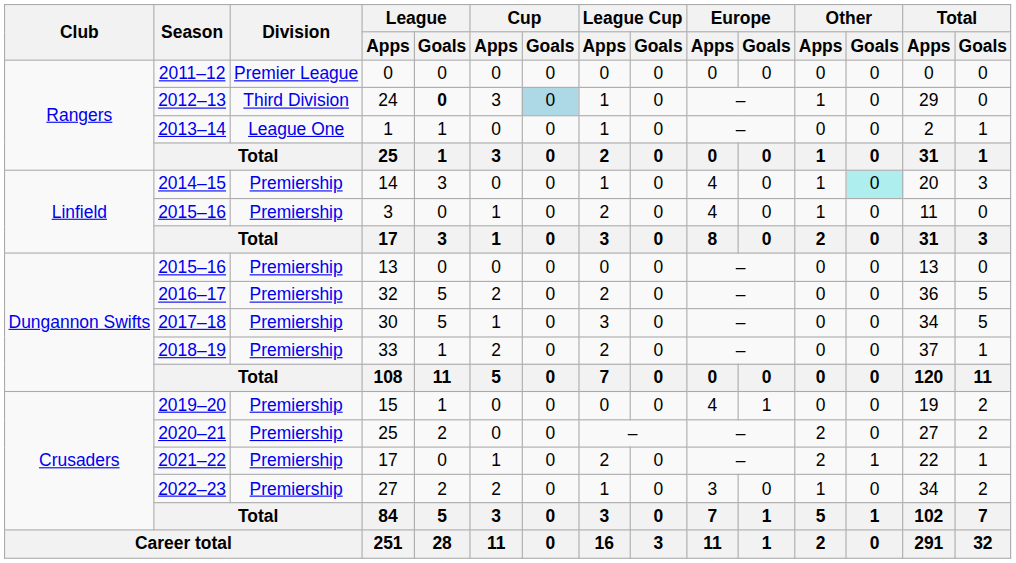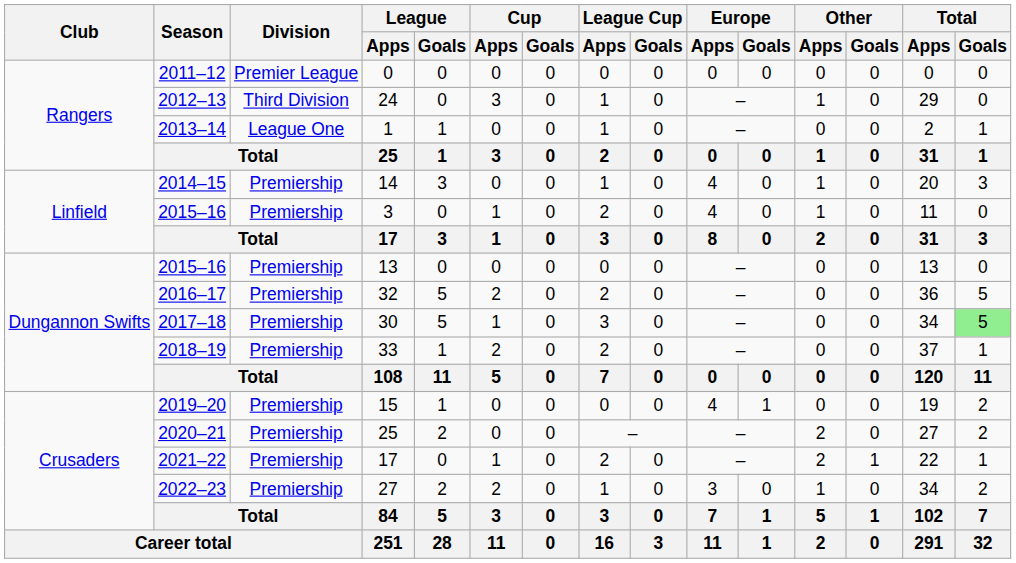(442, 101) bold -> (442, 101) normal
(550, 101) lightblue background -> (550, 101) no background
(875, 184) paleturquoise background -> (875, 184) no background
(983, 322) no background -> (983, 322) lightgreen background
